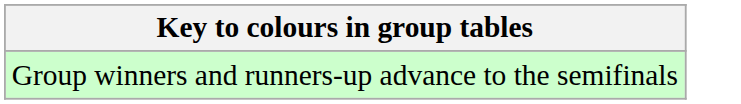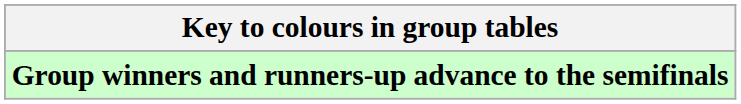(345, 74) normal -> (370, 74) bold
